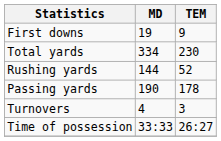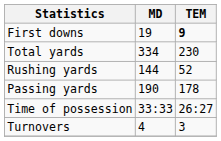(182, 33) normal -> (182, 33) bold
rows swapped: (39, 108) <-> (70, 127)
